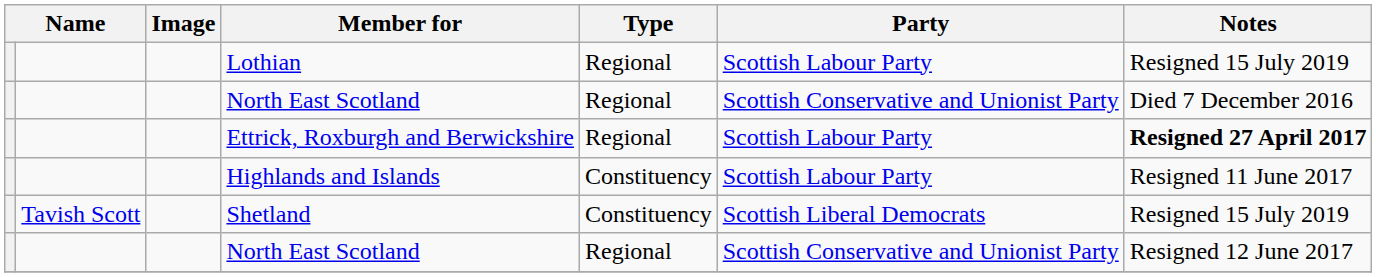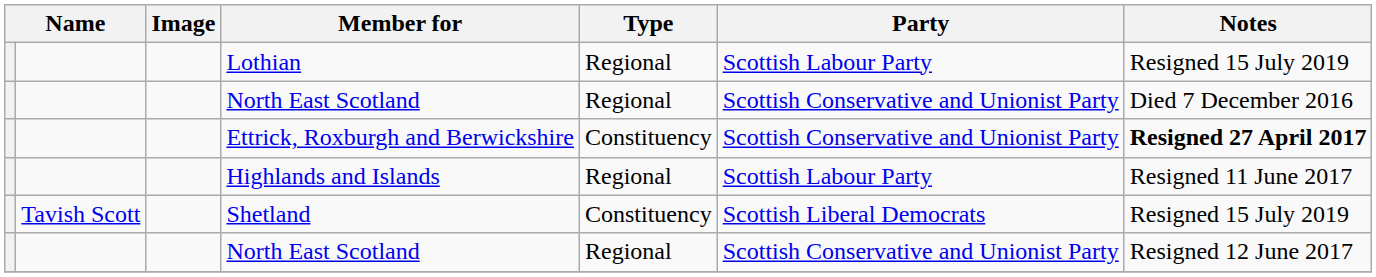(628, 137) Regional -> (648, 137) Constituency
(827, 137) Scottish Labour Party -> (921, 137) Scottish Conservative and Unionist Party
(648, 175) Constituency -> (628, 175) Regional
